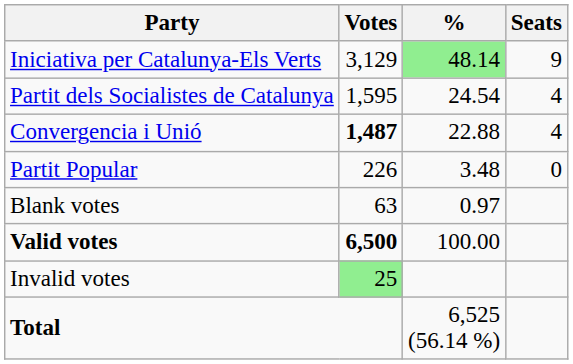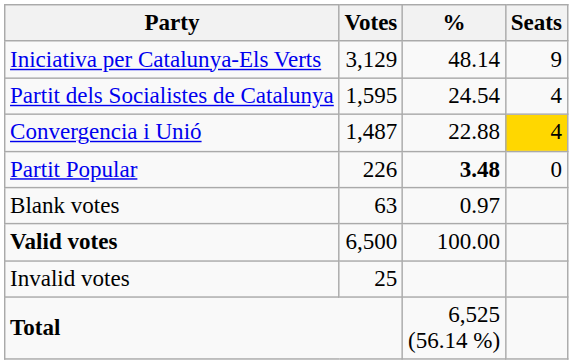(474, 59) lightgreen background -> (474, 59) no background
(371, 132) bold -> (371, 132) normal
(556, 132) no background -> (556, 132) gold background
(480, 168) normal -> (480, 168) bold
(371, 242) bold -> (371, 242) normal
(386, 278) lightgreen background -> (386, 278) no background
